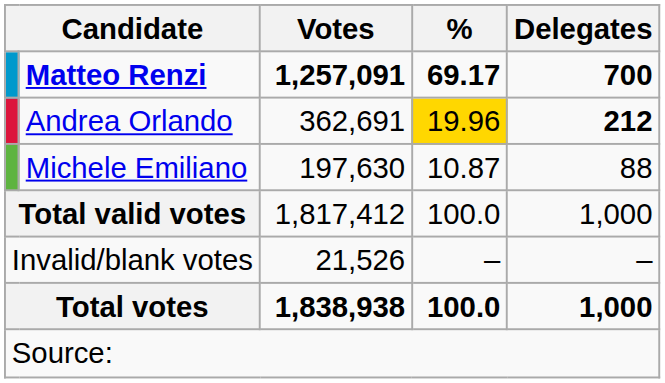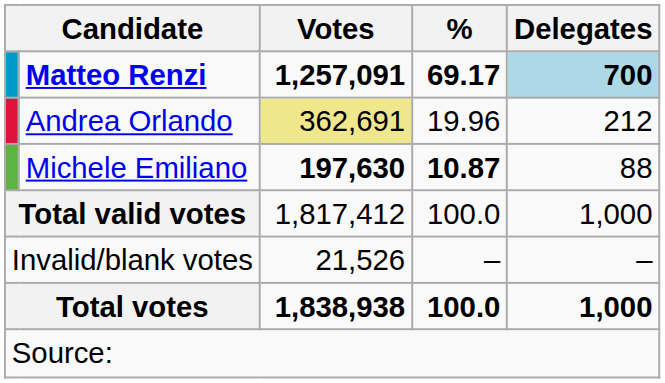(624, 75) no background -> (624, 75) lightblue background
(348, 121) no background -> (348, 121) khaki background
(460, 121) gold background -> (460, 121) no background
(624, 121) bold -> (624, 121) normal
(348, 168) normal -> (348, 168) bold
(460, 168) normal -> (460, 168) bold
